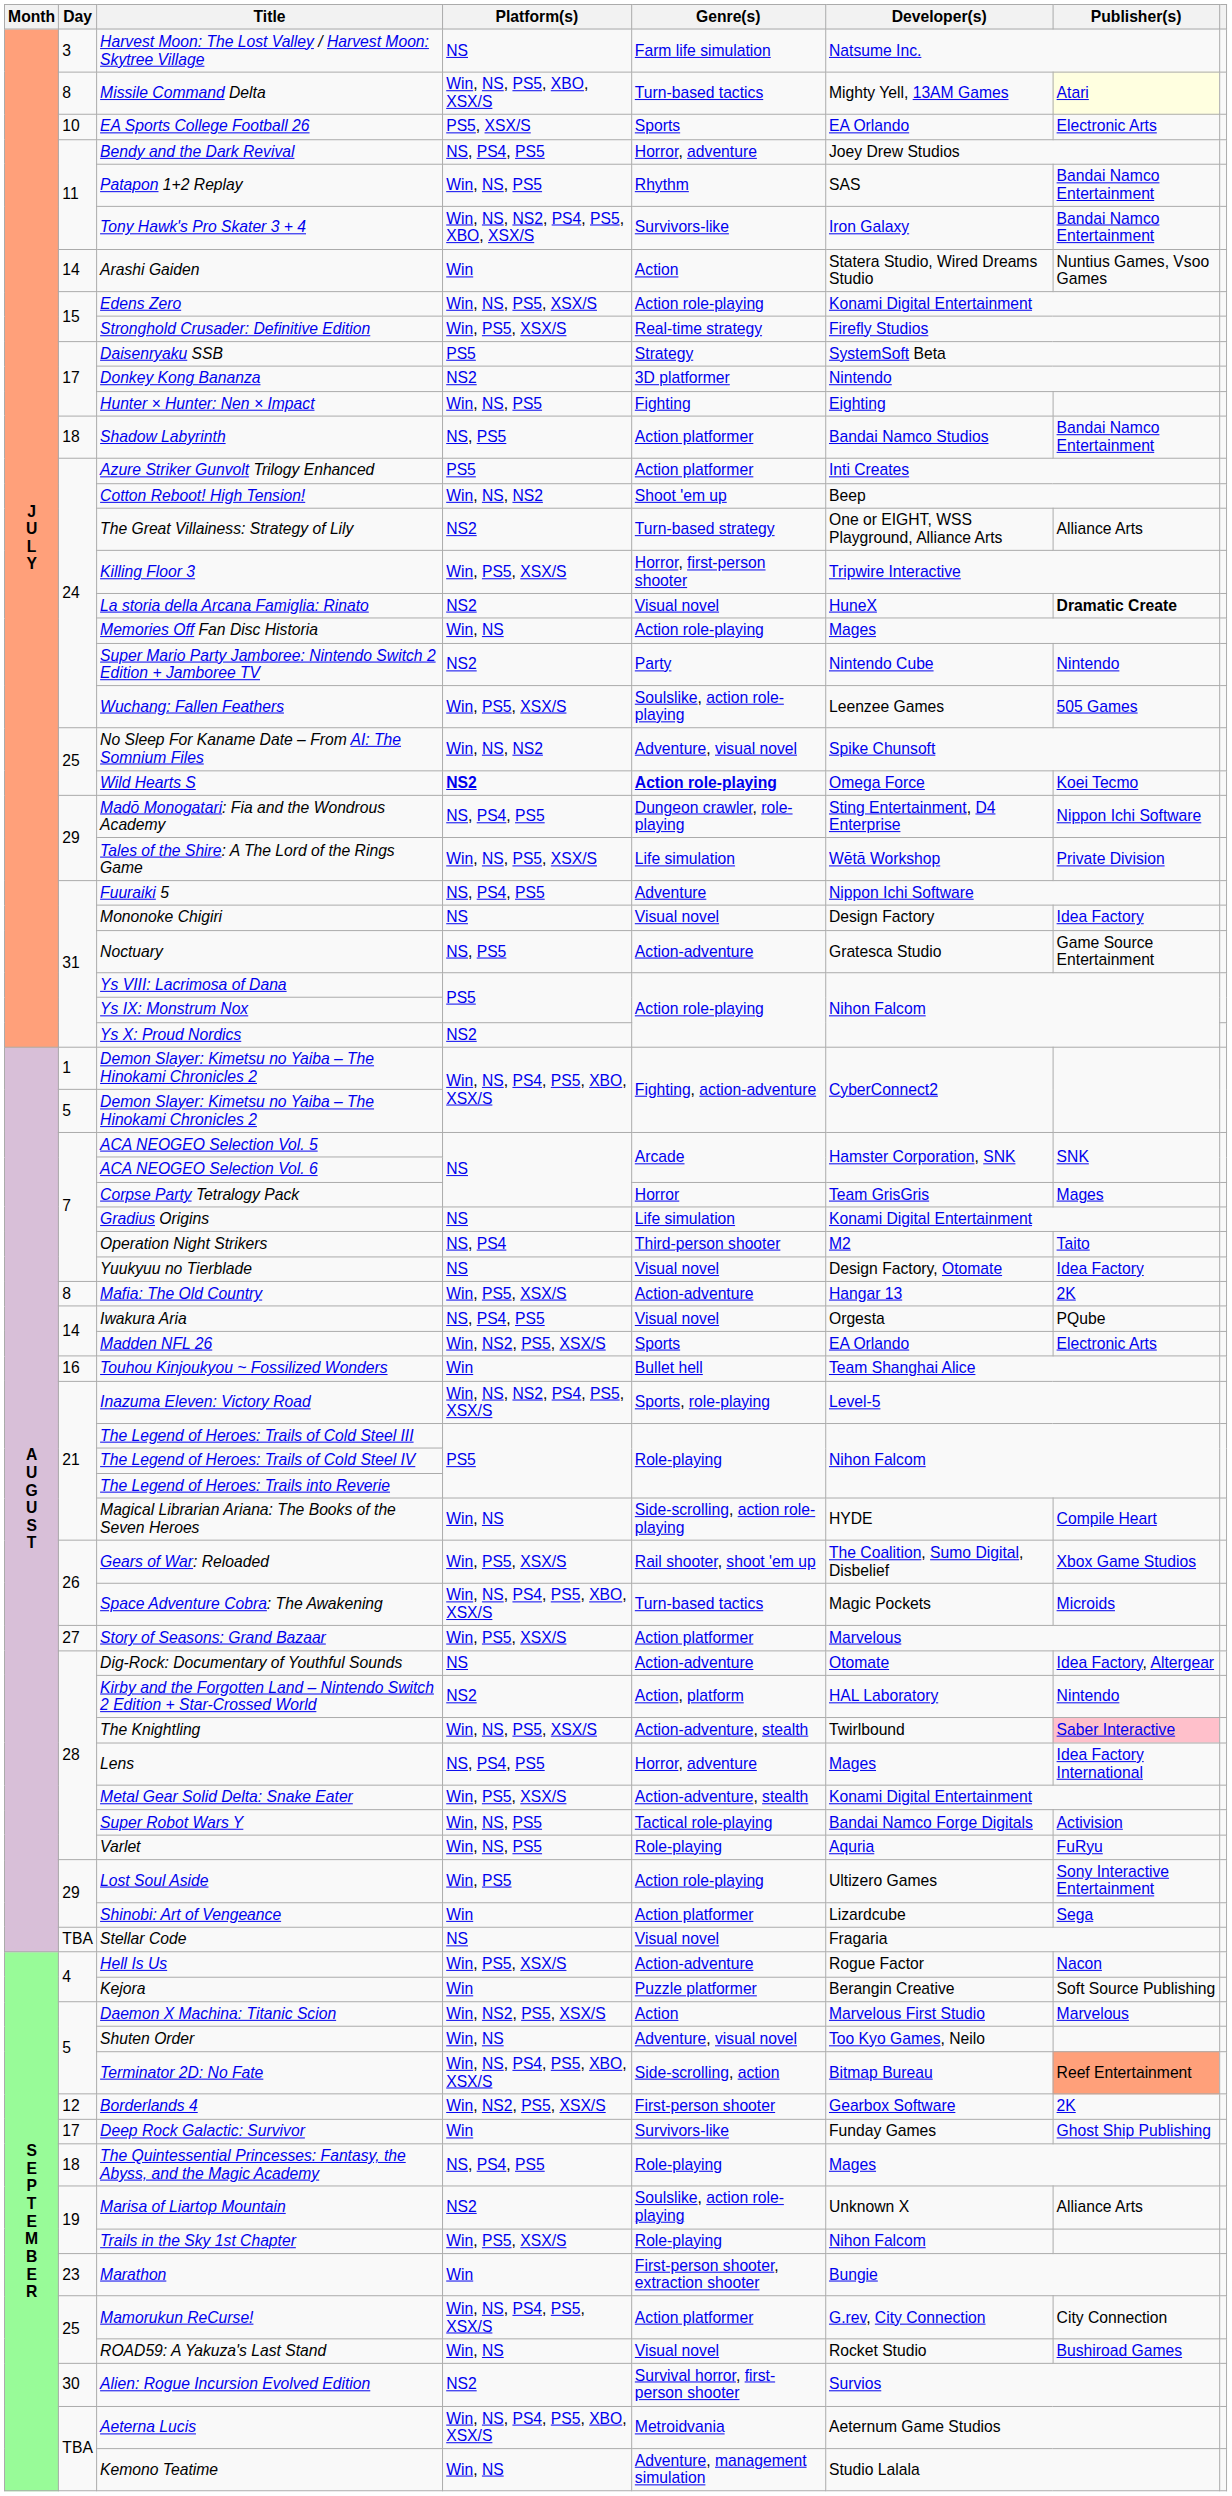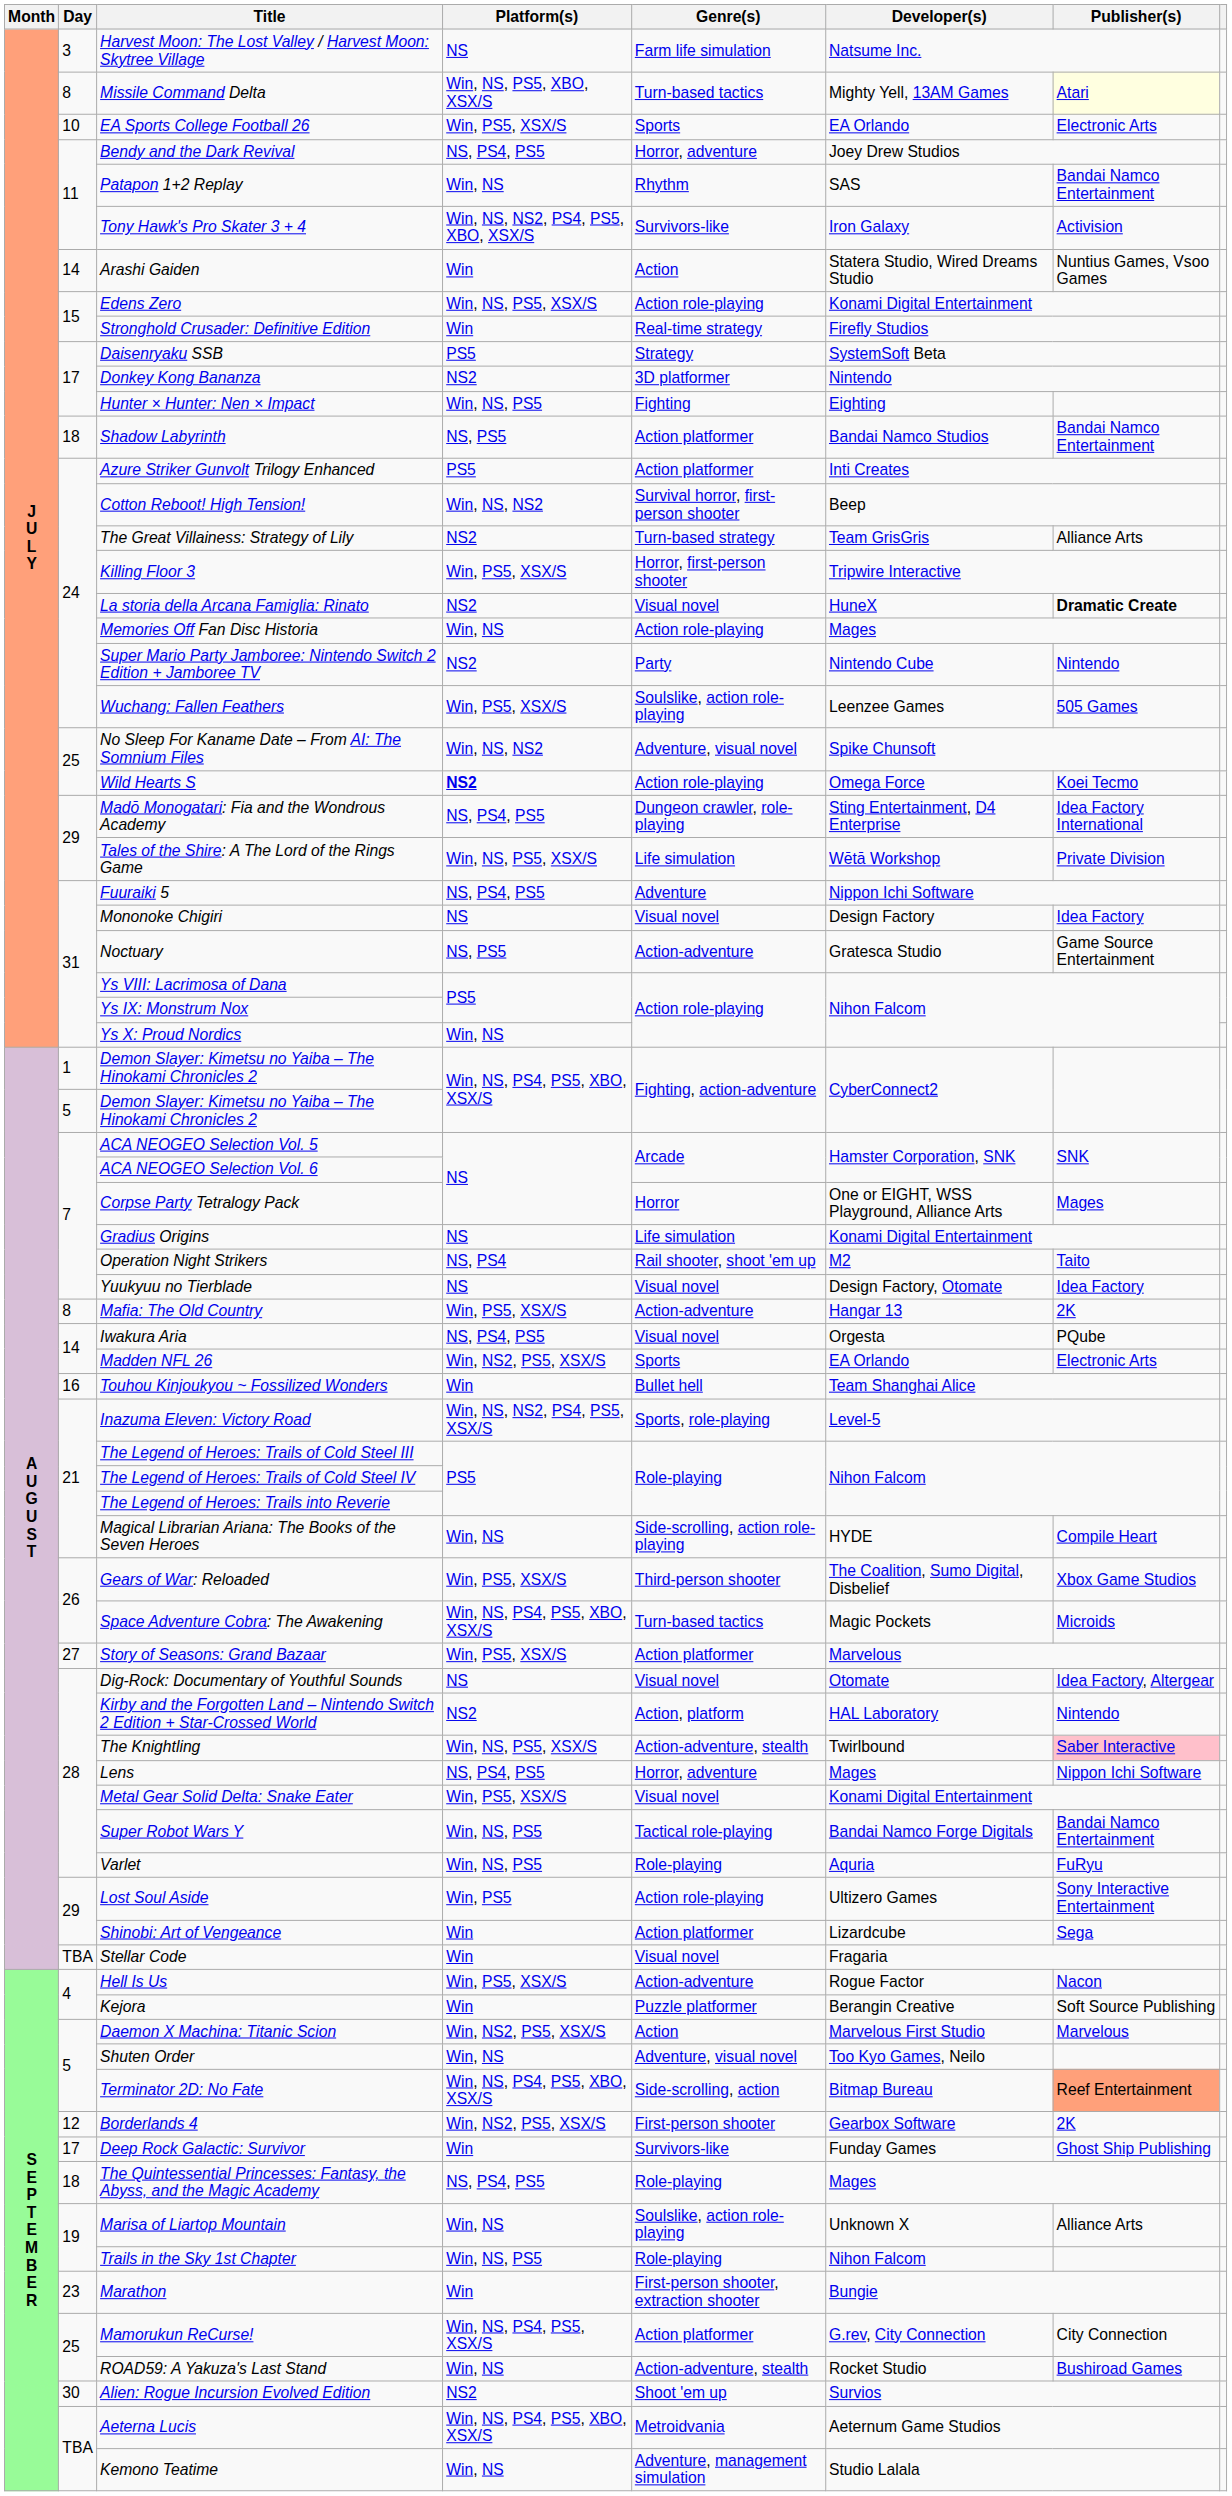(488, 126) PS5, XSX/S -> (506, 126) Win, PS5, XSX/S
(494, 185) Win, NS, PS5 -> (475, 185) Win, NS
(1108, 227) Bandai Namco Entertainment -> (1090, 227) Activision
(506, 328) Win, PS5, XSX/S -> (460, 328) Win
(681, 495) Shoot 'em up -> (705, 504) Survival horror, first-person shooter
(916, 529) One or EIGHT, WSS Playground, Alliance Arts -> (879, 538) Team GrisGris
(706, 782) bold -> (699, 782) normal
(1129, 816) Nippon Ichi Software -> (1100, 816) Idea Factory International
(461, 1034) NS2 -> (475, 1034) Win, NS
(879, 1194) Team GrisGris -> (916, 1203) One or EIGHT, WSS Playground, Alliance Arts
(708, 1244) Third-person shooter -> (725, 1261) Rail shooter, shoot 'em up
(725, 1561) Rail shooter, shoot 'em up -> (708, 1579) Third-person shooter
(694, 1662) Action-adventure -> (677, 1680) Visual novel
(1100, 1763) Idea Factory International -> (1129, 1772) Nippon Ichi Software
(722, 1797) Action-adventure, stealth -> (677, 1797) Visual novel
(1090, 1822) Activision -> (1108, 1831) Bandai Namco Entertainment
(457, 1939) NS -> (460, 1957) Win
(461, 2207) NS2 -> (475, 2225) Win, NS
(506, 2241) Win, PS5, XSX/S -> (494, 2258) Win, NS, PS5
(677, 2351) Visual novel -> (722, 2368) Action-adventure, stealth
(705, 2384) Survival horror, first-person shooter -> (681, 2393) Shoot 'em up
